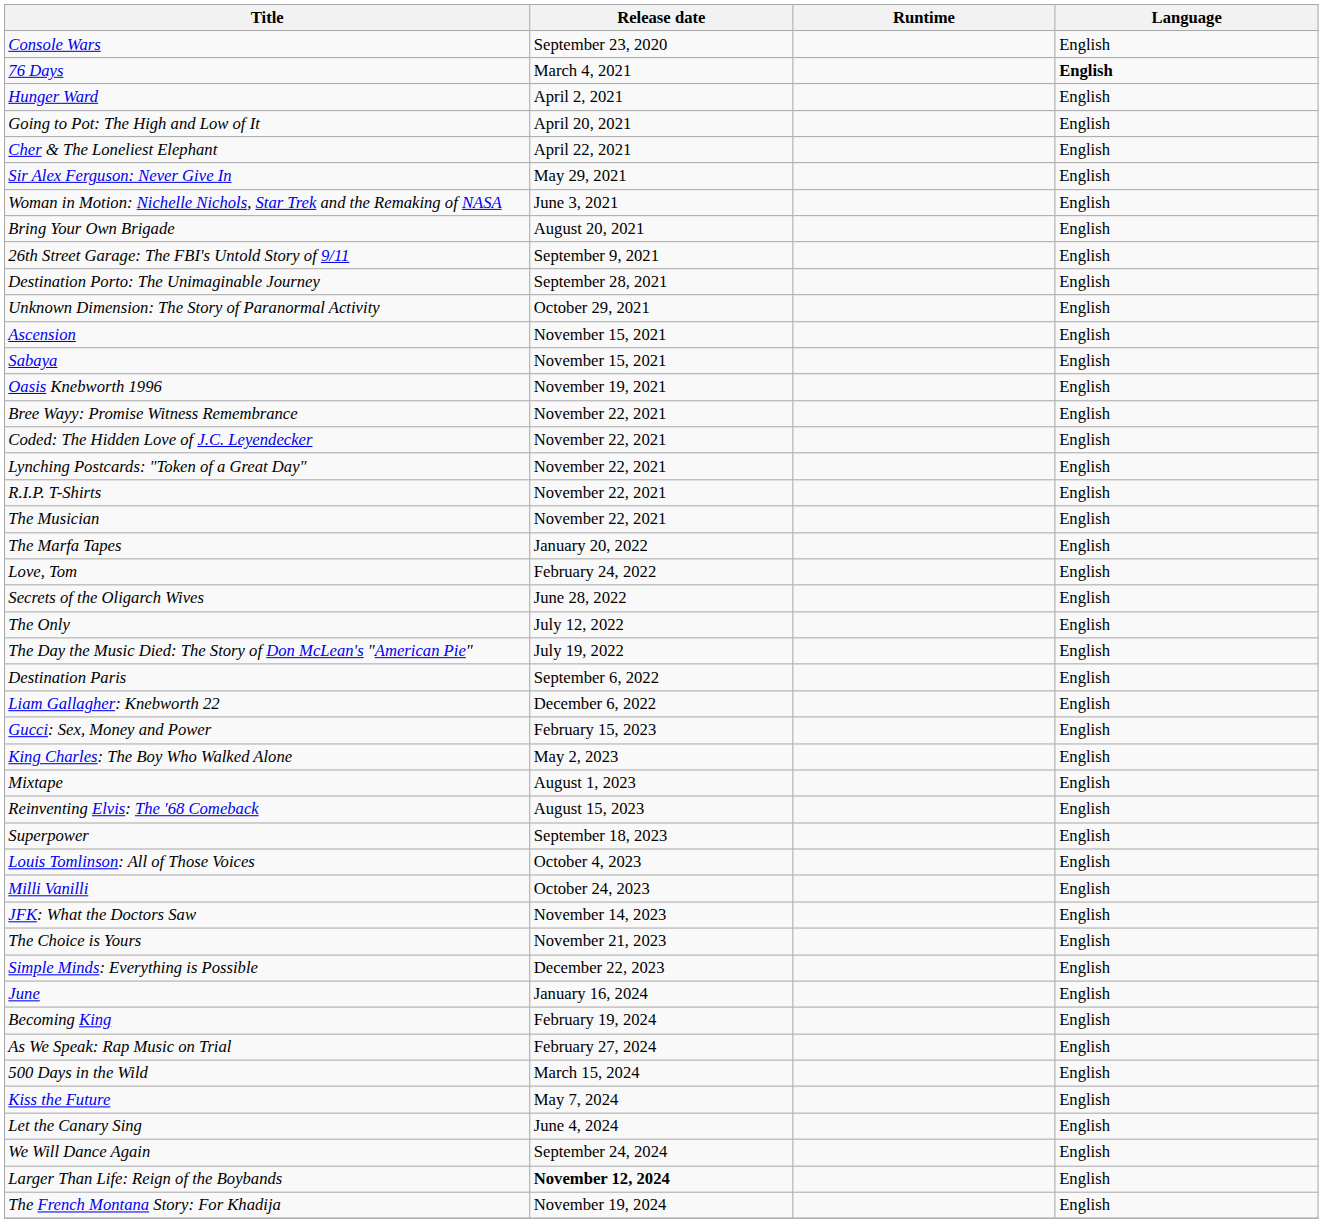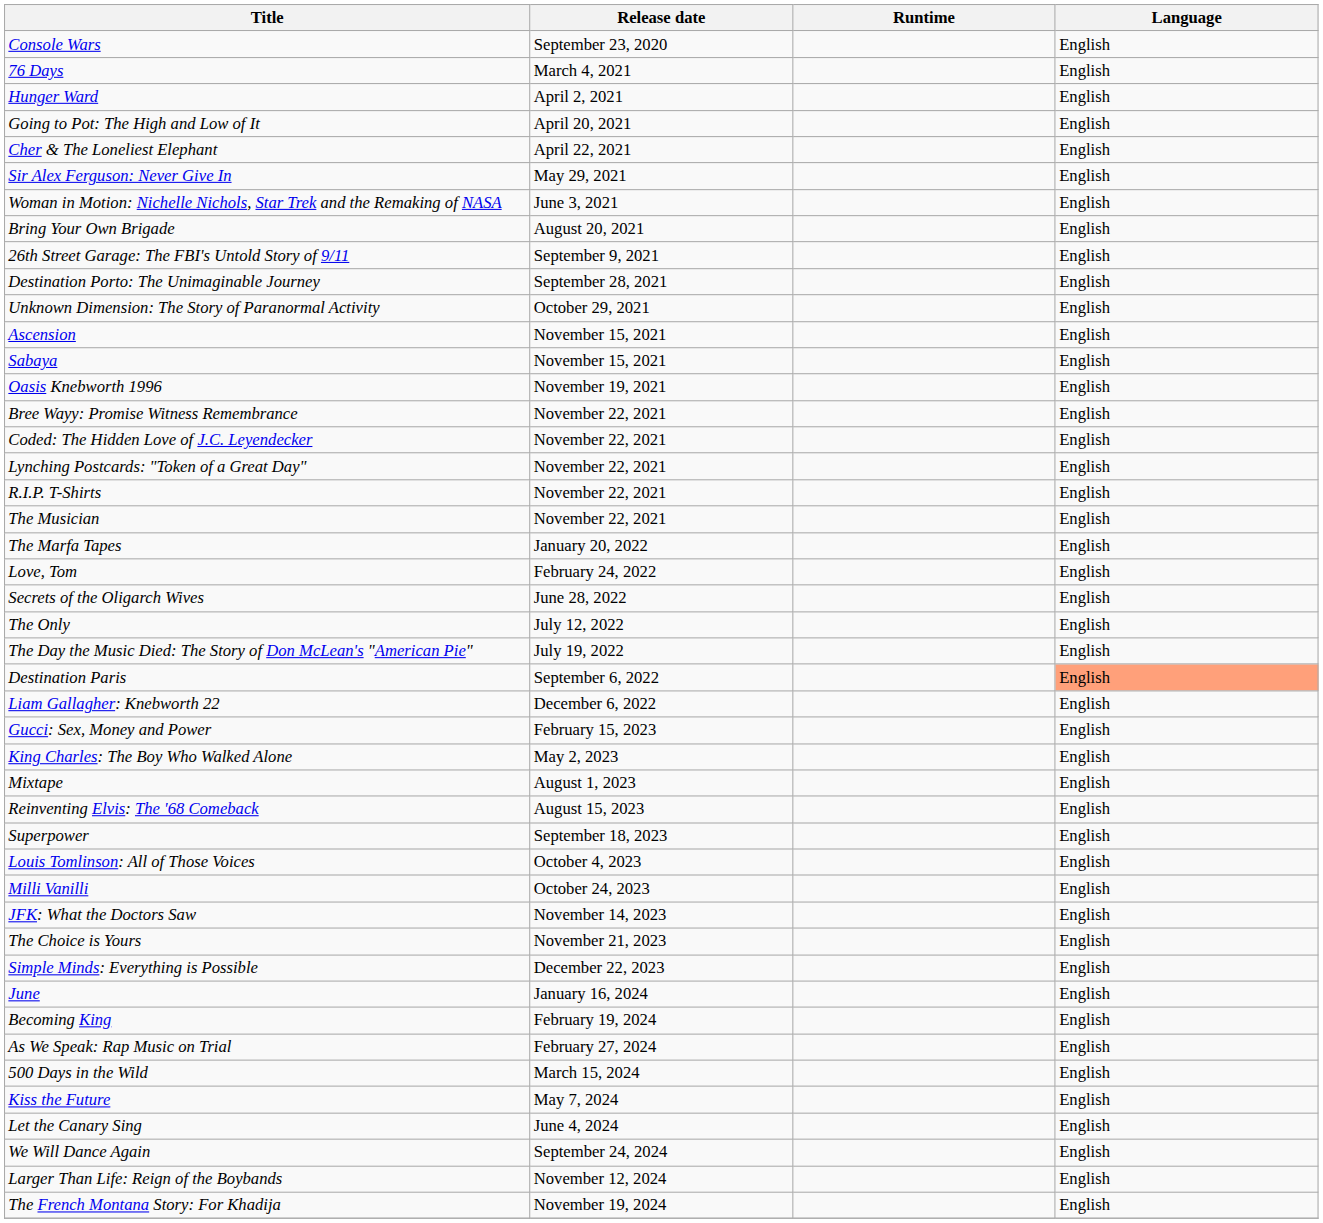(1086, 70) bold -> (1085, 70) normal
(1085, 677) no background -> (1085, 677) lightsalmon background
(602, 1178) bold -> (600, 1178) normal
